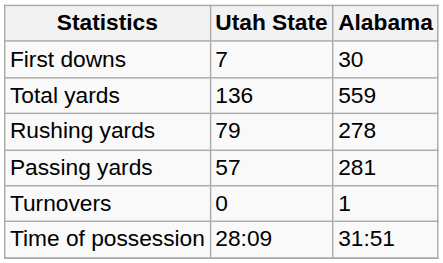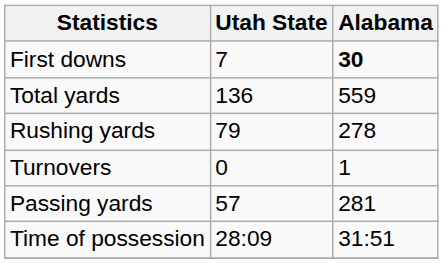(351, 59) normal -> (351, 59) bold
rows swapped: (81, 167) <-> (61, 203)
